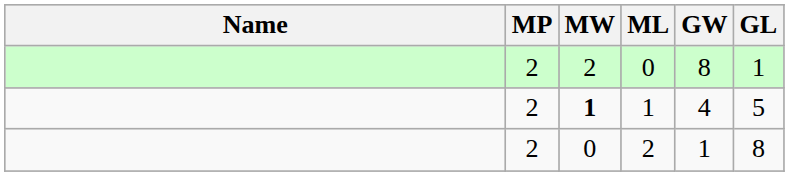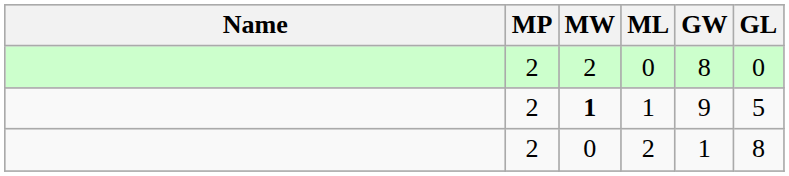(758, 66) 1 -> (758, 66) 0
(704, 107) 4 -> (704, 107) 9
